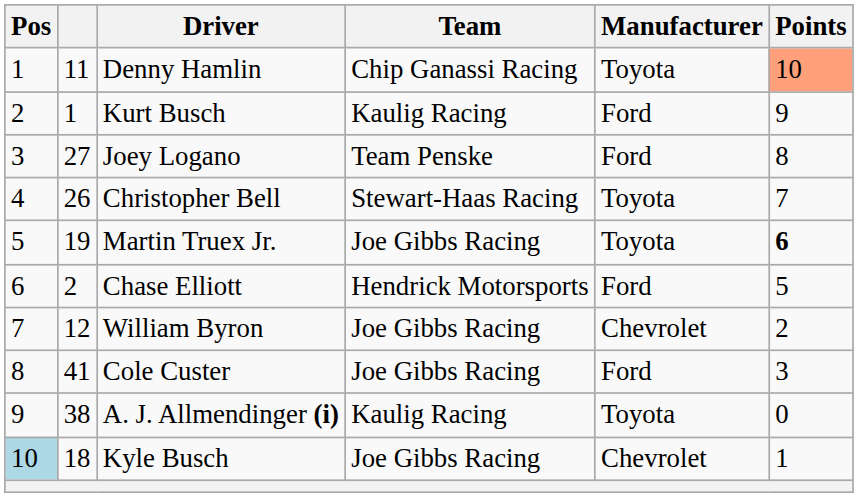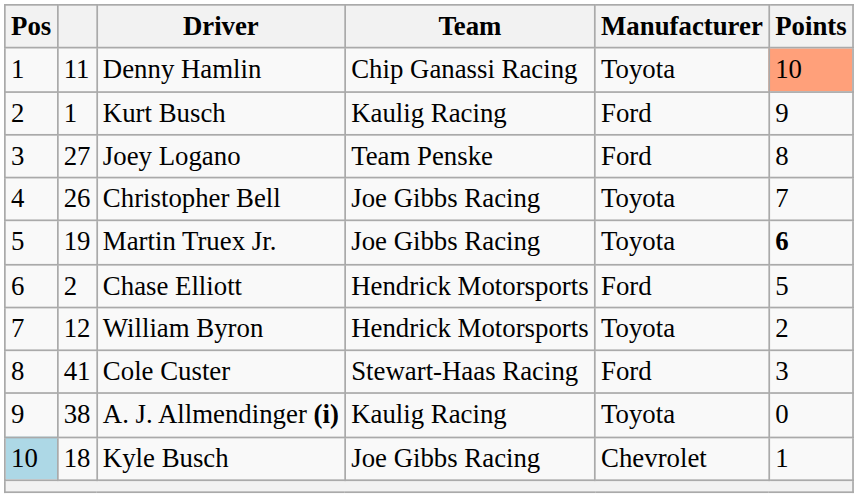(465, 198) Stewart-Haas Racing -> (446, 198) Joe Gibbs Racing
(446, 328) Joe Gibbs Racing -> (470, 328) Hendrick Motorsports
(654, 328) Chevrolet -> (638, 328) Toyota
(446, 371) Joe Gibbs Racing -> (465, 371) Stewart-Haas Racing
